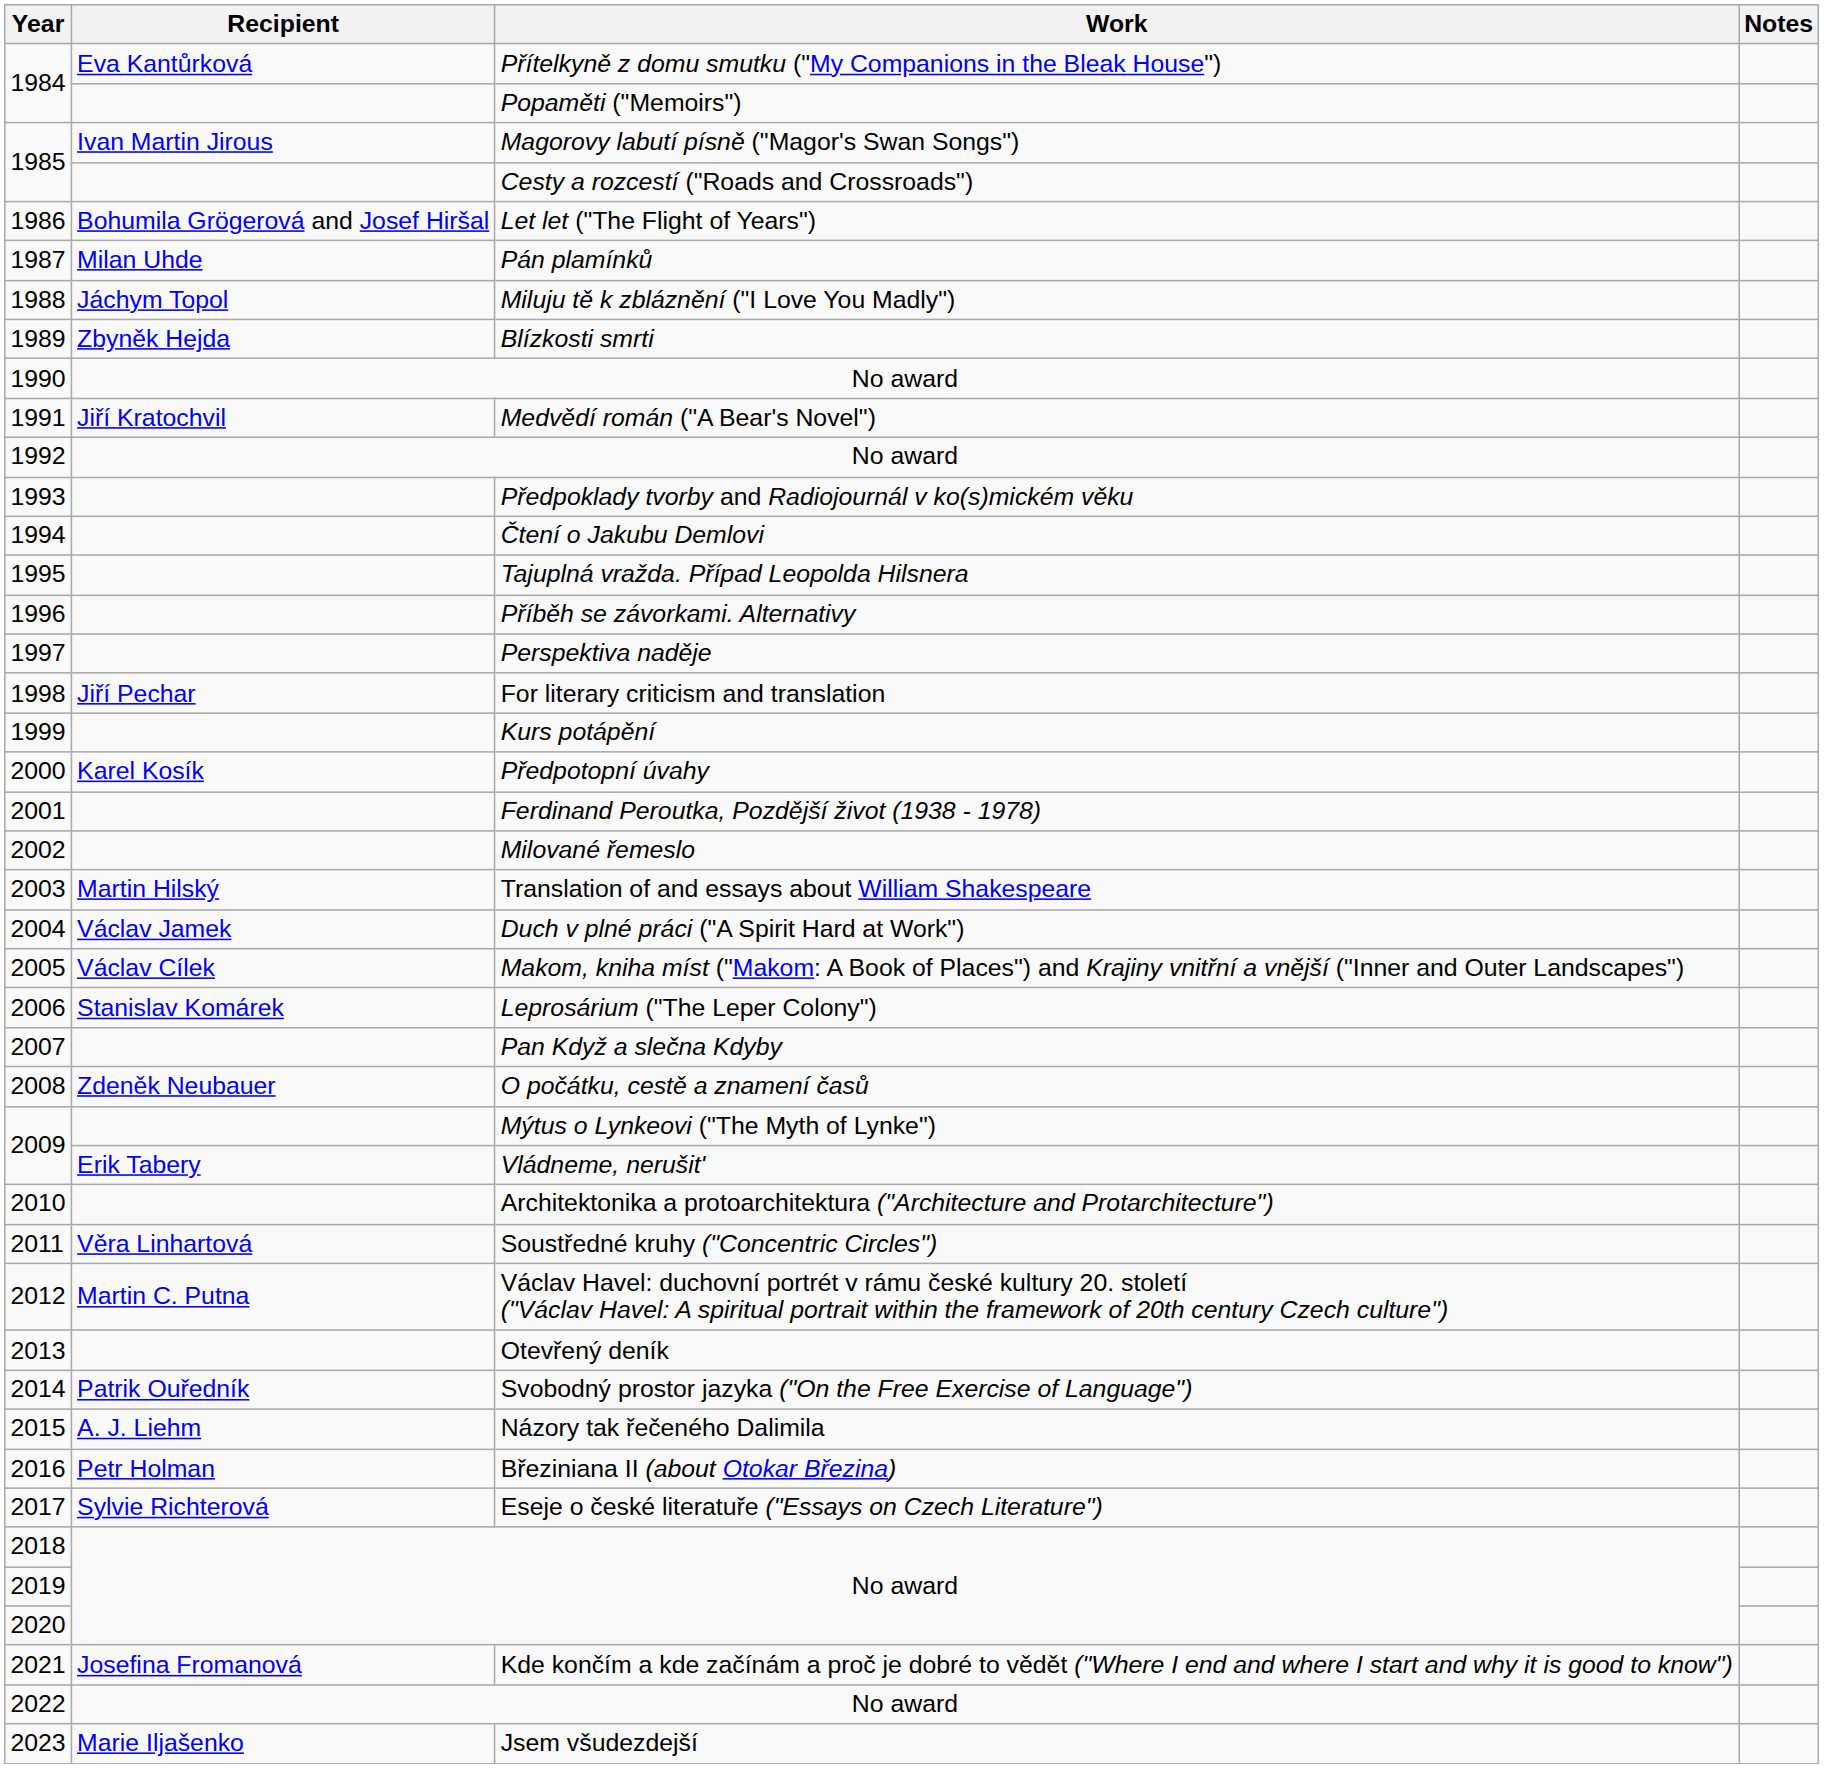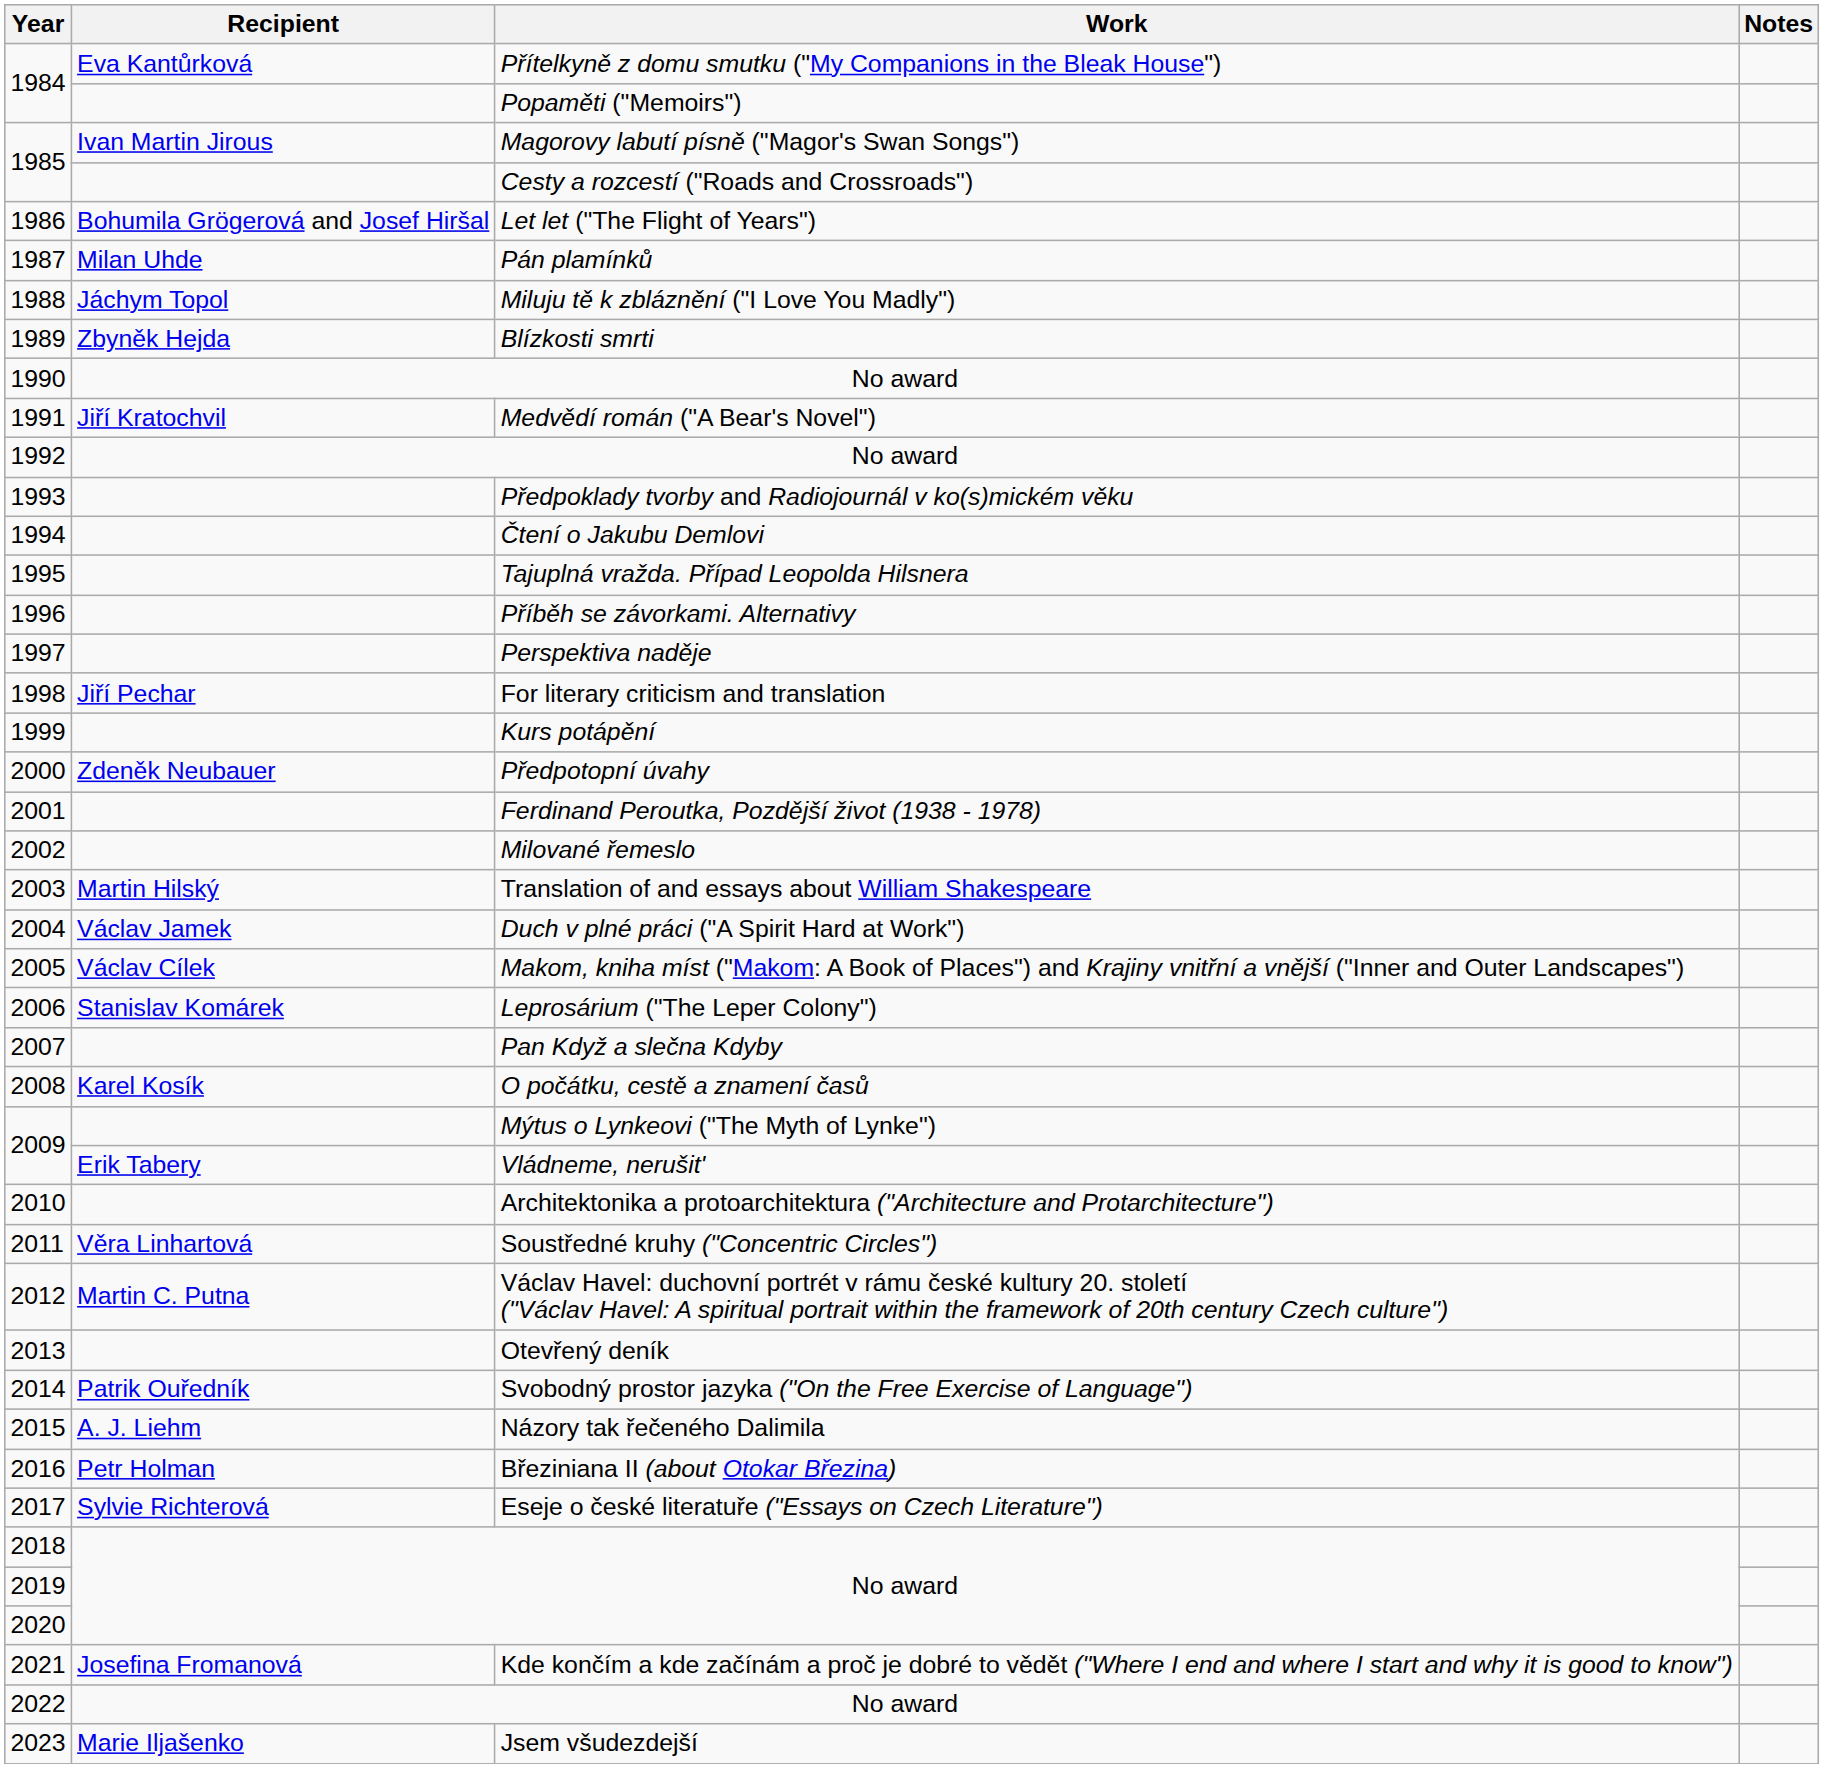(140, 771) Karel Kosík -> (176, 771) Zdeněk Neubauer
(176, 1086) Zdeněk Neubauer -> (140, 1086) Karel Kosík
